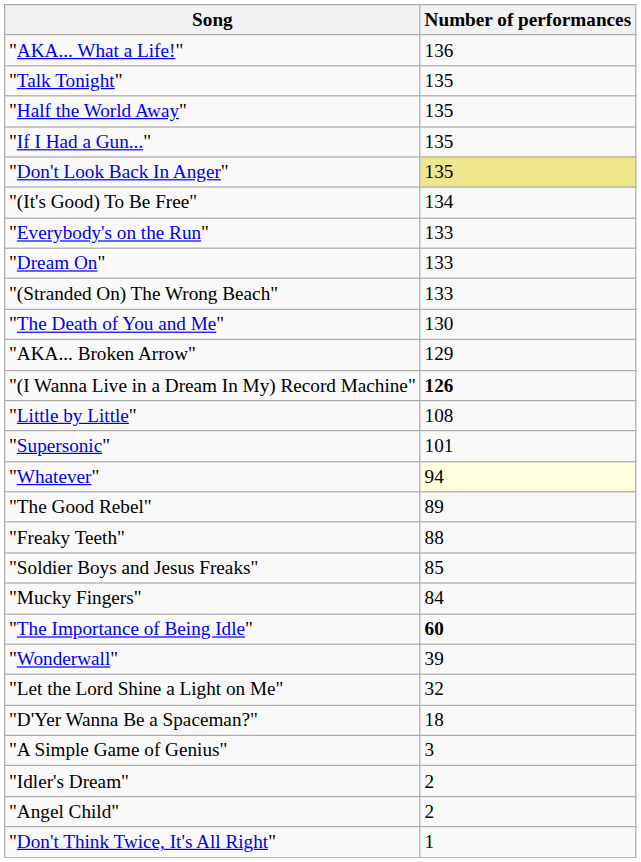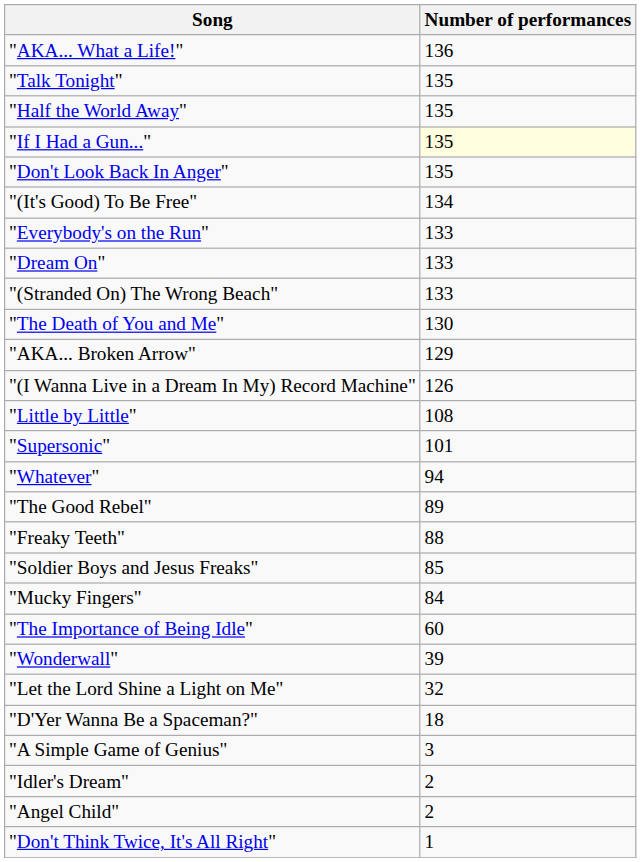(439, 141) no background -> (439, 141) lightyellow background
(439, 171) khaki background -> (439, 171) no background
(439, 385) bold -> (439, 385) normal
(434, 476) lightyellow background -> (434, 476) no background
(434, 628) bold -> (434, 628) normal
